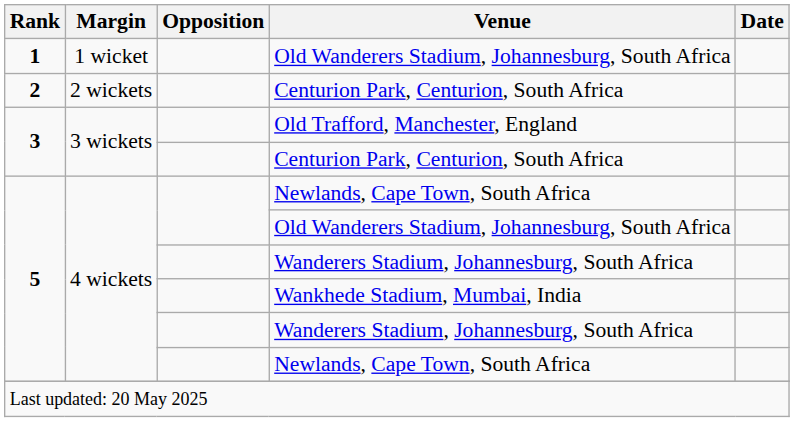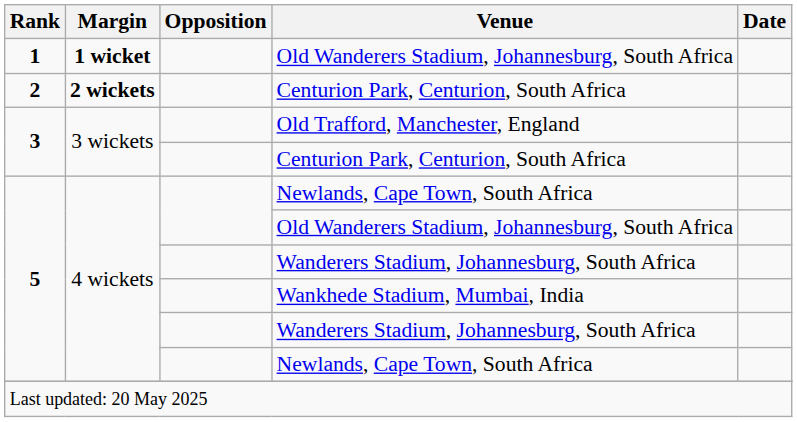(111, 55) normal -> (112, 55) bold
(111, 90) normal -> (112, 90) bold
